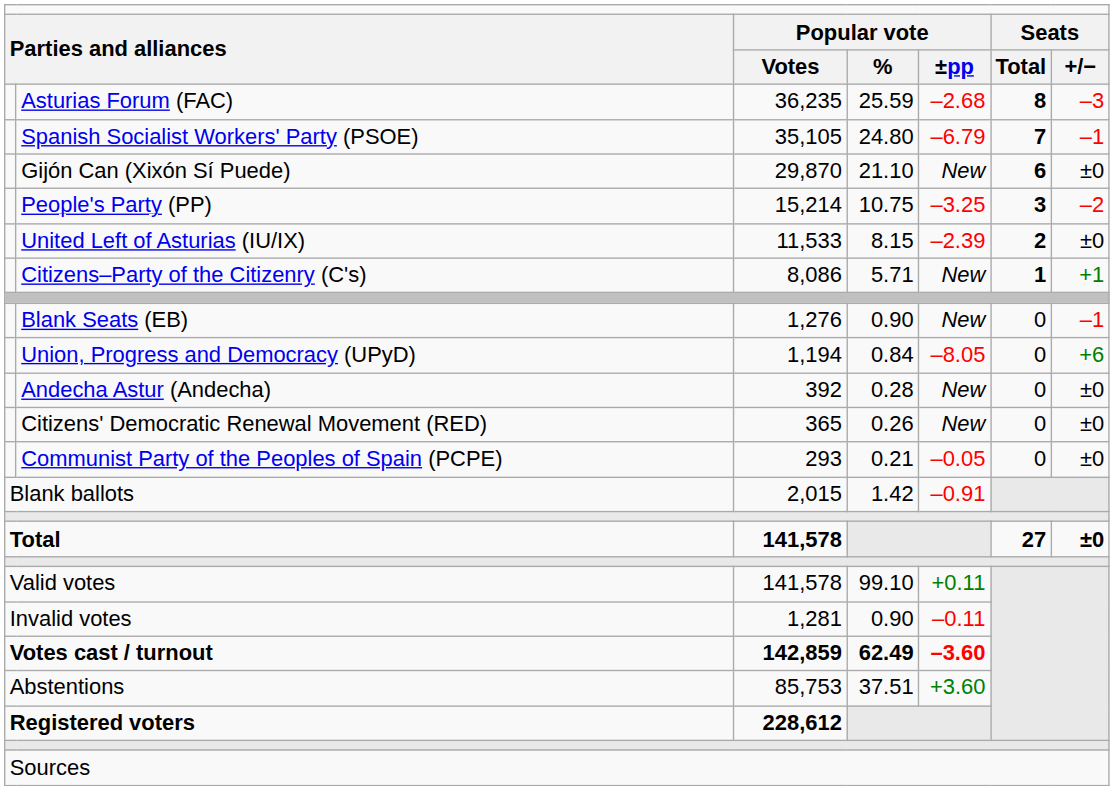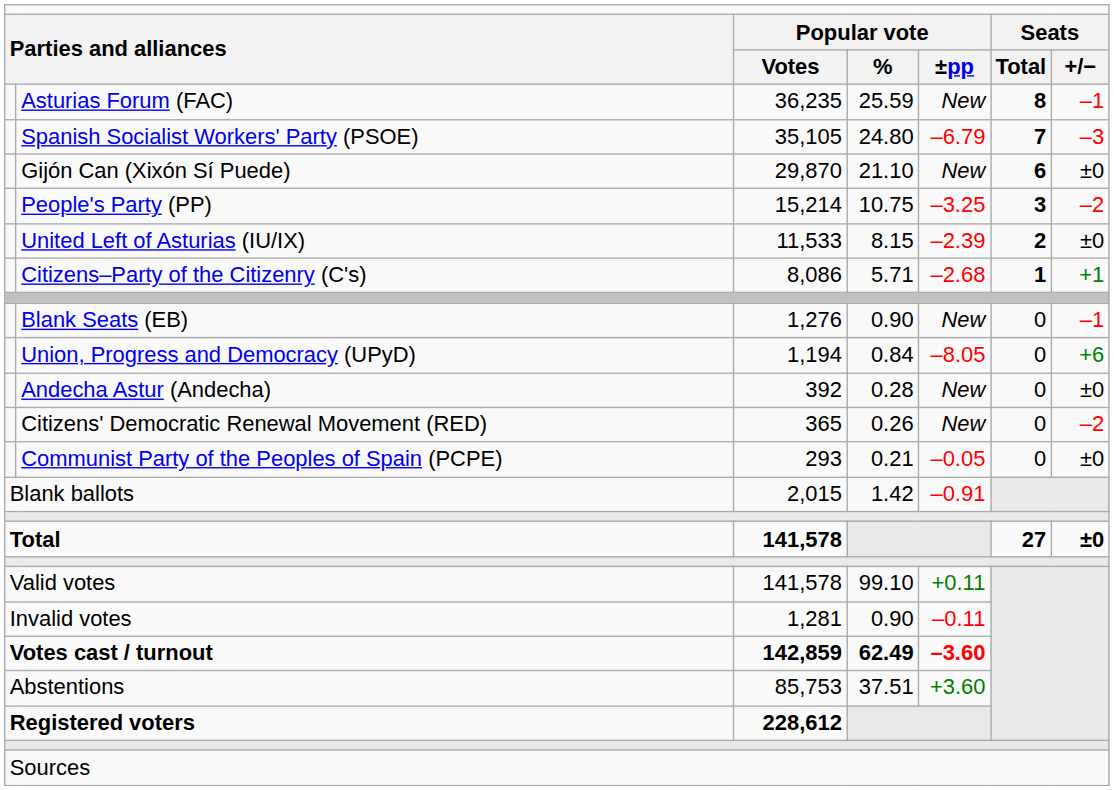(958, 101) –2.68 -> (963, 101) New
(1092, 101) –3 -> (1092, 101) –1
(1092, 136) –1 -> (1092, 136) –3
(963, 275) New -> (958, 275) –2.68
(1092, 424) ±0 -> (1092, 424) –2
